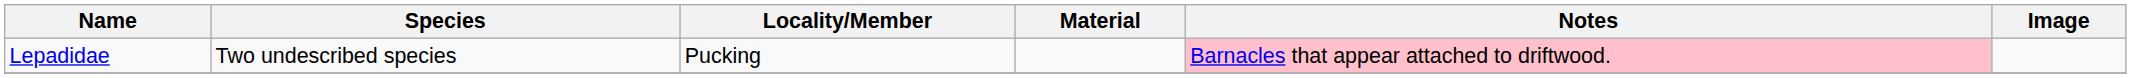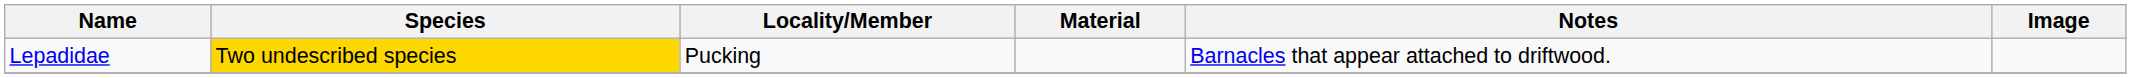(336, 55) no background -> (336, 55) gold background
(1401, 55) pink background -> (1401, 55) no background
